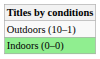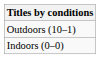(35, 45) lightgreen background -> (35, 45) no background
